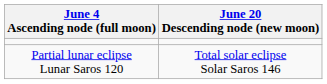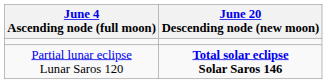(241, 61) normal -> (241, 61) bold
